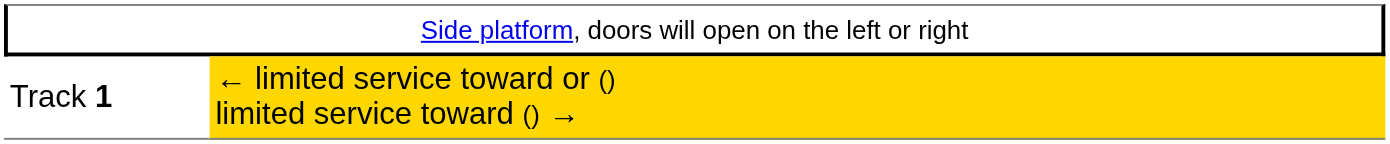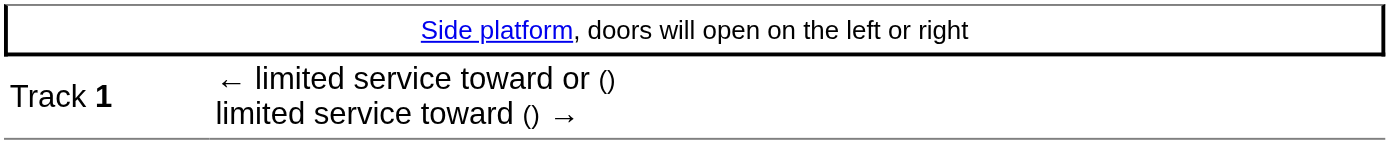(416, 96) gold background -> (416, 96) no background
